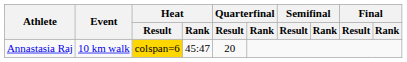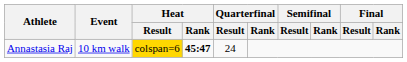(197, 49) normal -> (198, 49) bold
(230, 49) 20 -> (230, 49) 24
